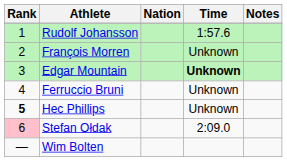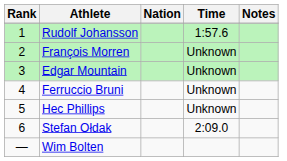(213, 71) bold -> (211, 71) normal
(22, 109) bold -> (22, 109) normal
(22, 128) pink background -> (22, 128) no background
